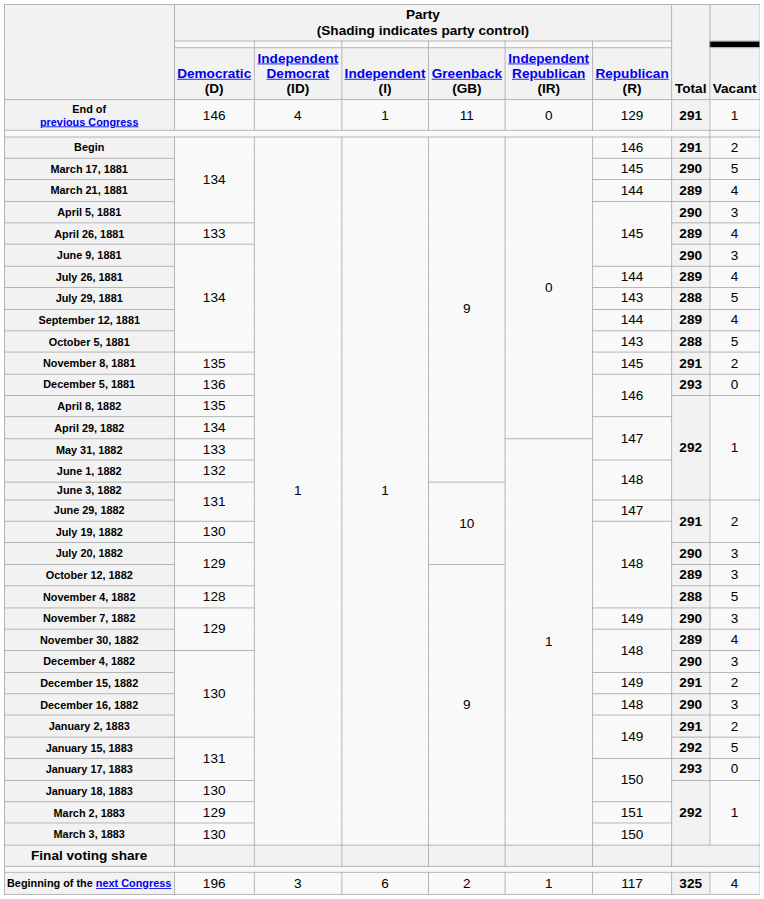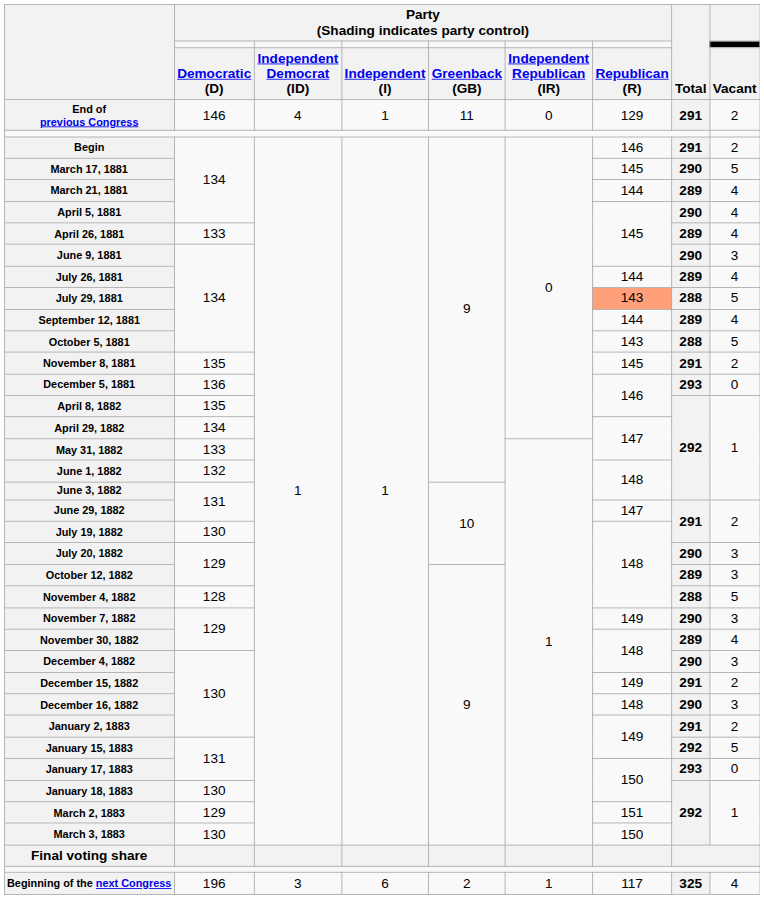(735, 115) 1 -> (735, 115) 2
(735, 212) 3 -> (735, 212) 4
(632, 298) no background -> (632, 298) lightsalmon background
